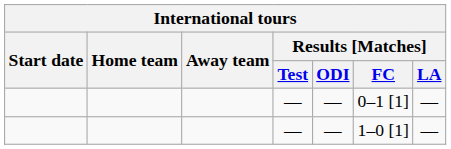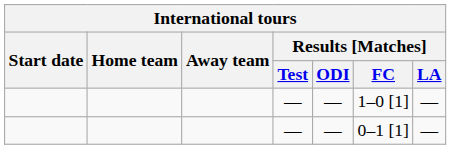(383, 102) 0–1 [1] -> (383, 102) 1–0 [1]
(383, 130) 1–0 [1] -> (383, 130) 0–1 [1]
